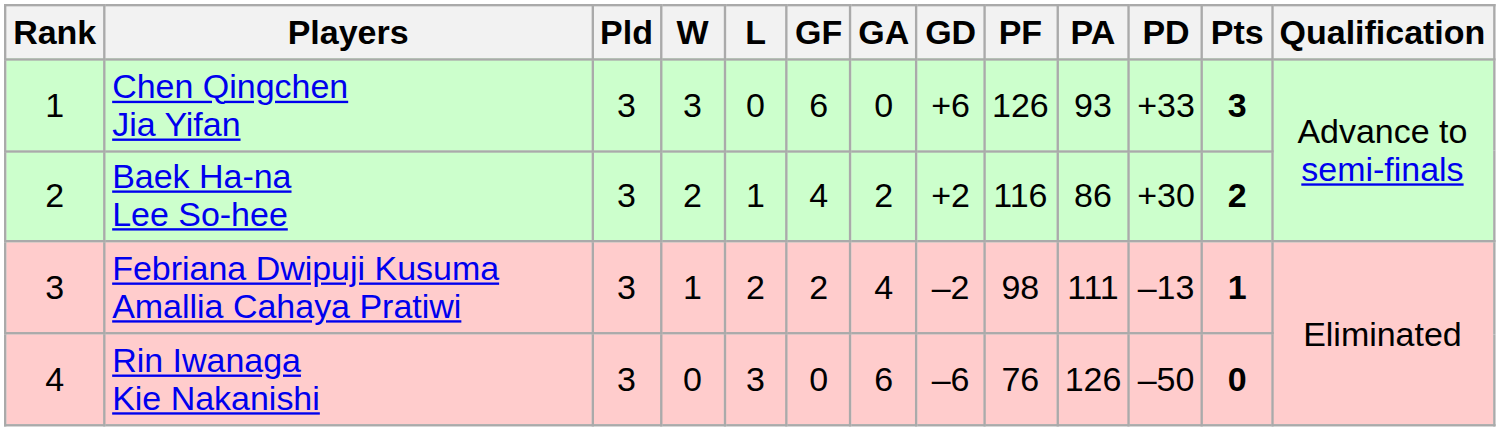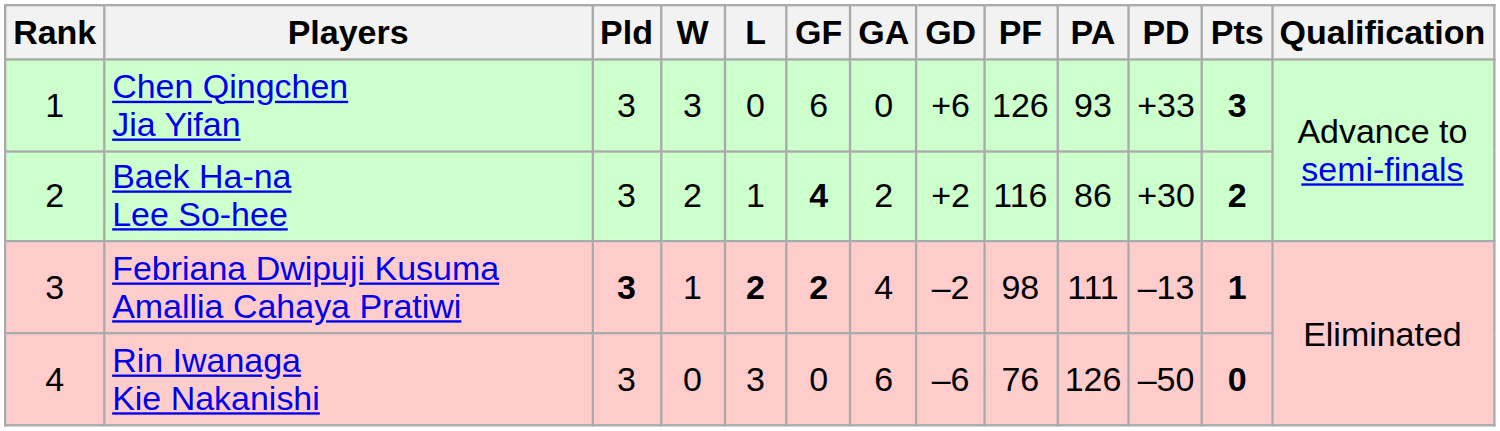(819, 196) normal -> (819, 196) bold
(627, 288) normal -> (627, 288) bold
(756, 288) normal -> (756, 288) bold
(819, 288) normal -> (819, 288) bold
